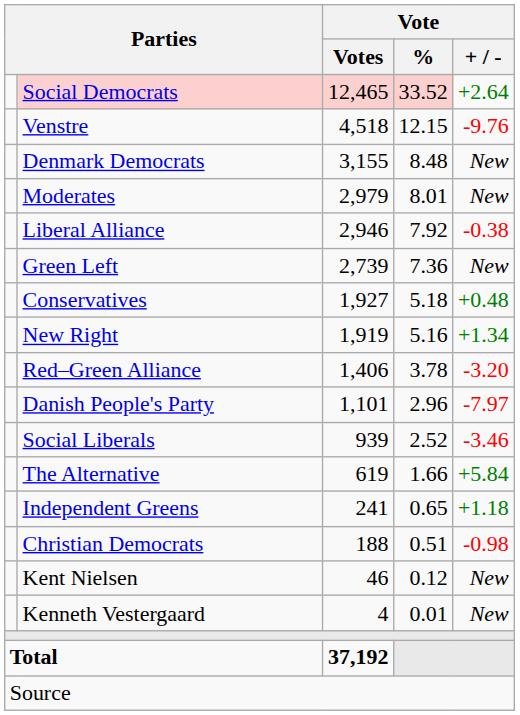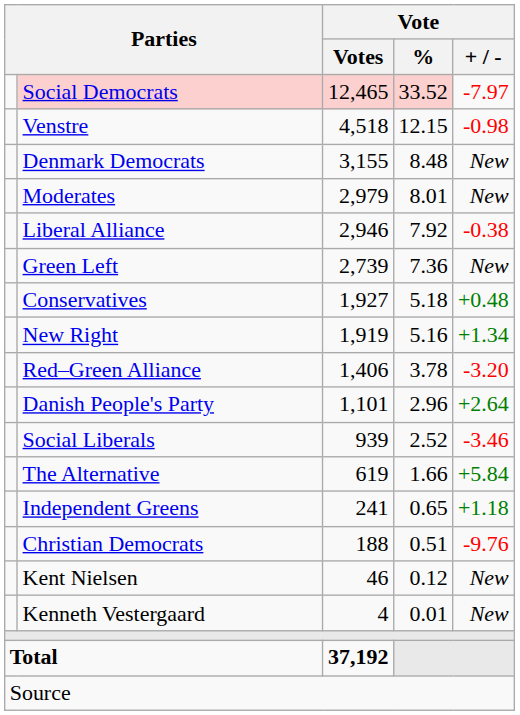(483, 91) +2.64 -> (486, 91) -7.97
(486, 126) -9.76 -> (486, 126) -0.98
(486, 404) -7.97 -> (483, 404) +2.64
(486, 543) -0.98 -> (486, 543) -9.76
